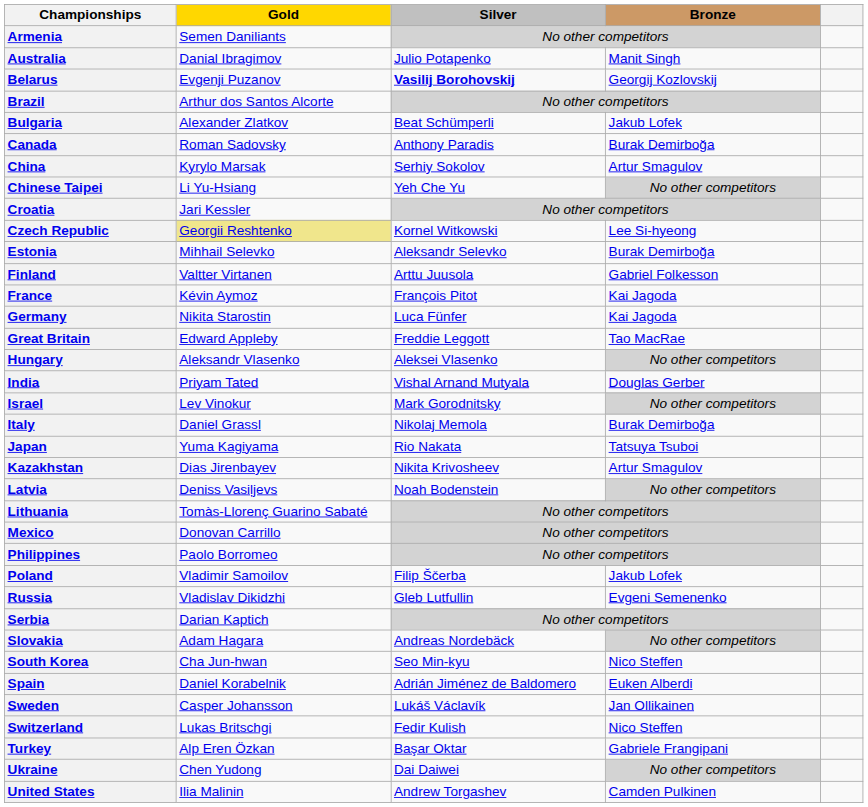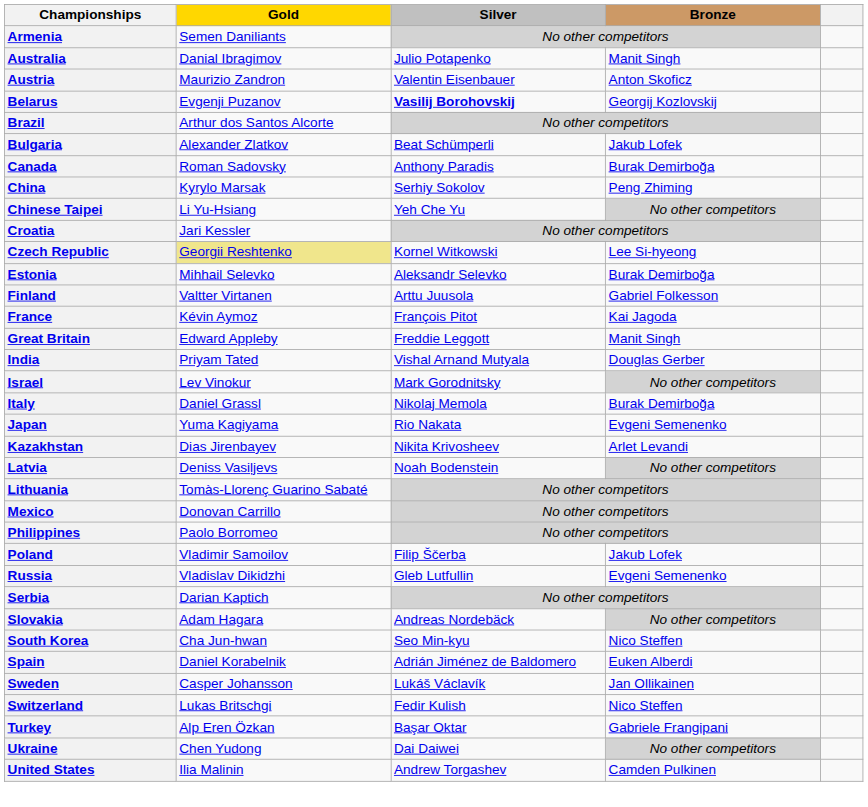+ row: (31, 79)
(655, 166) Artur Smagulov -> (651, 187) Peng Zhiming
- row: (37, 317)
(647, 338) Tao MacRae -> (645, 338) Manit Singh
- row: (35, 360)
(653, 446) Tatsuya Tsuboi -> (668, 425) Evgeni Semenenko
(655, 468) Artur Smagulov -> (648, 446) Arlet Levandi
